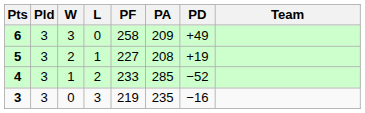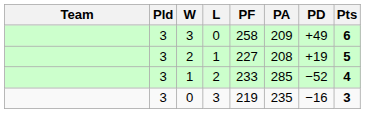columns swapped: (288, 14) <-> (18, 14)
